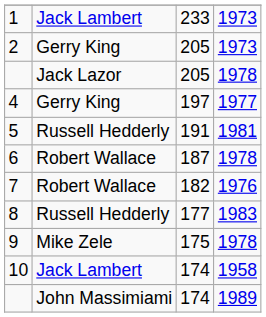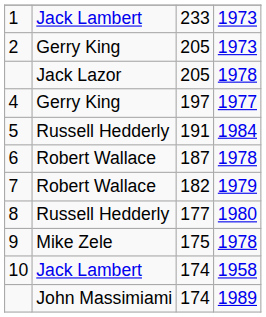(237, 130) 1981 -> (237, 130) 1984
(237, 186) 1976 -> (237, 186) 1979
(237, 214) 1983 -> (237, 214) 1980
